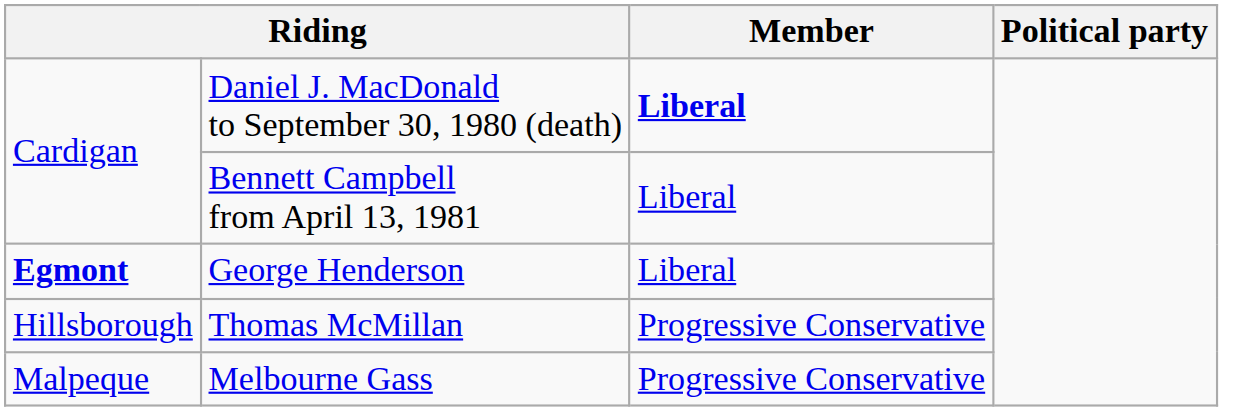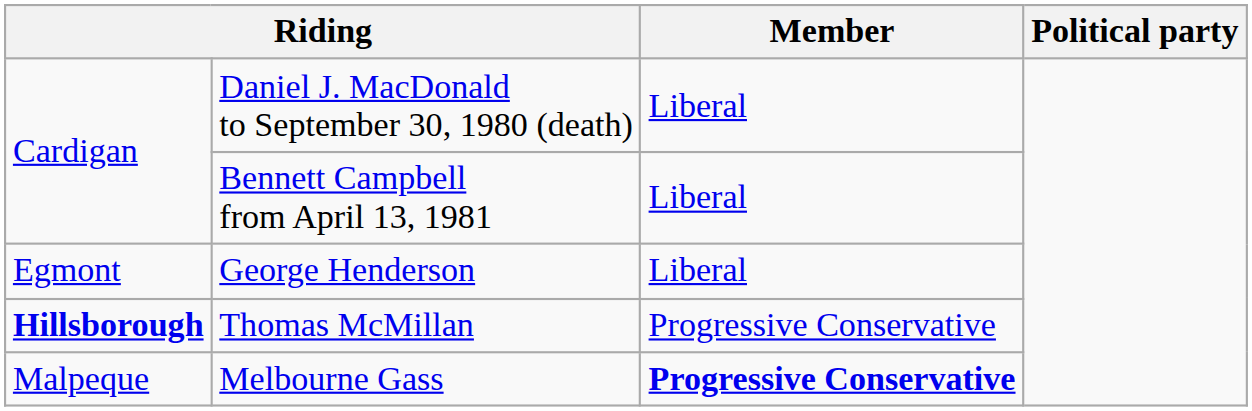(692, 104) bold -> (698, 104) normal
(71, 270) bold -> (67, 270) normal
(103, 324) normal -> (108, 324) bold
(811, 378) normal -> (832, 378) bold
